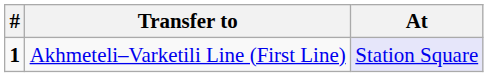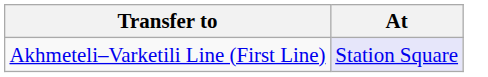- column: (15, 21)
